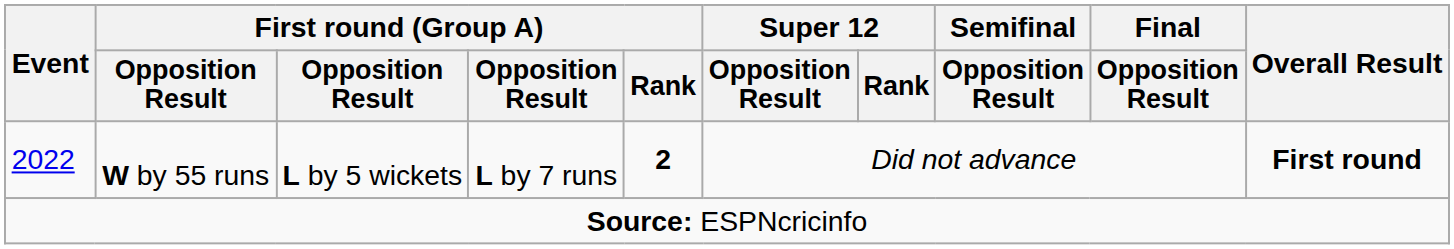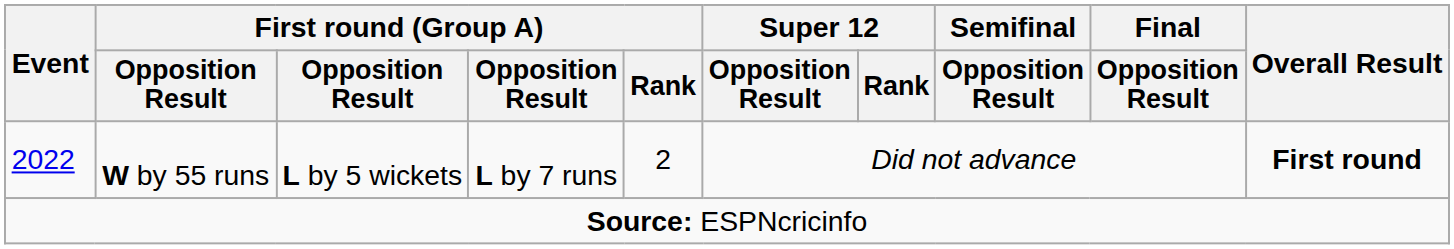(663, 160) bold -> (663, 160) normal
